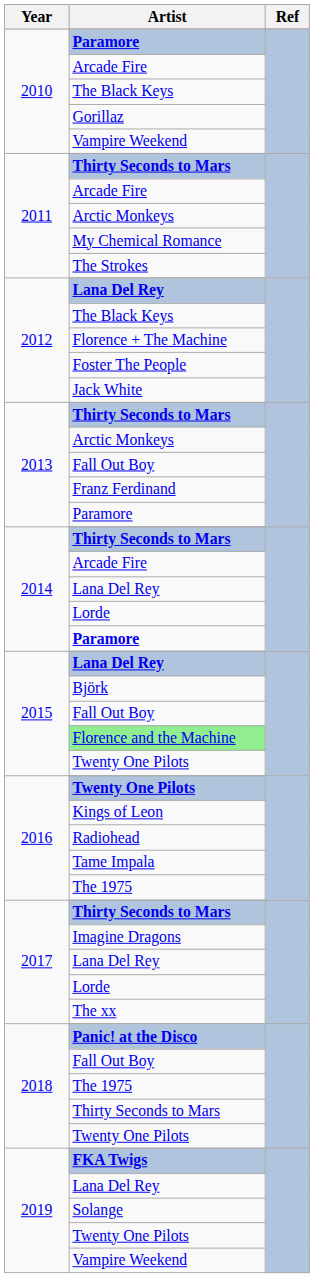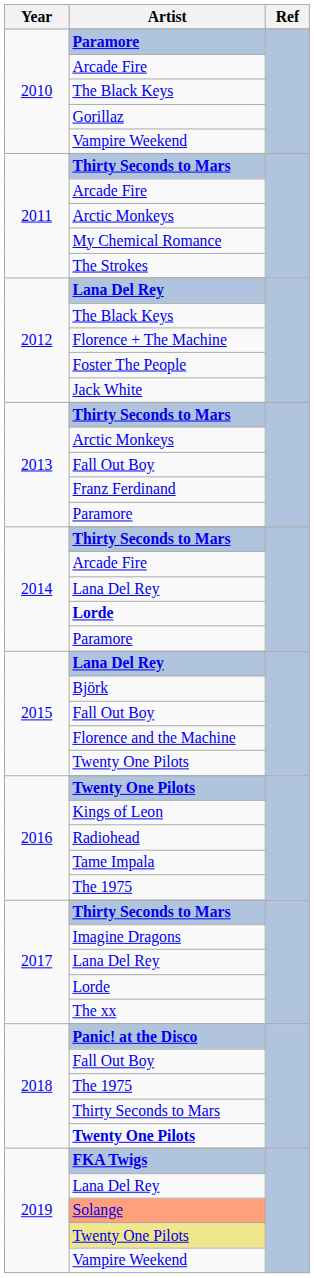(91, 613) normal -> (93, 613) bold
(106, 638) bold -> (102, 638) normal
(154, 738) lightgreen background -> (154, 738) no background
(131, 1135) normal -> (134, 1135) bold
(98, 1210) no background -> (98, 1210) lightsalmon background
(131, 1235) no background -> (131, 1235) khaki background
